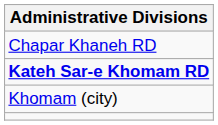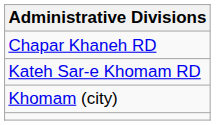(109, 71) bold -> (105, 71) normal
